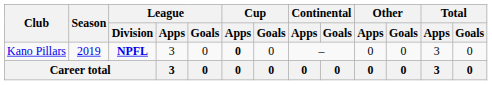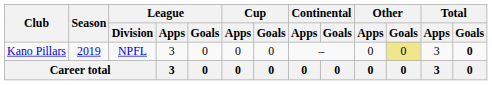(132, 51) bold -> (132, 51) normal
(238, 51) bold -> (238, 51) normal
(404, 51) no background -> (404, 51) khaki background
(470, 51) normal -> (470, 51) bold
